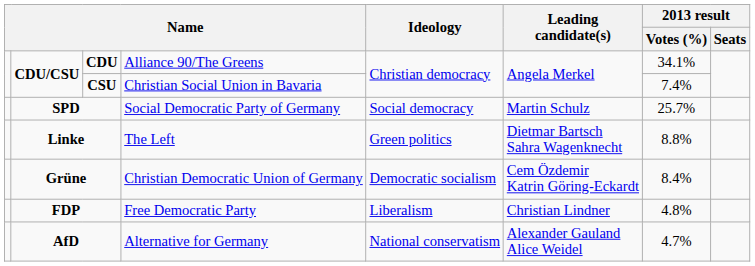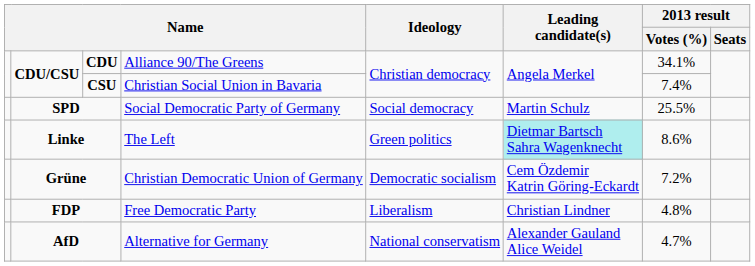(676, 108) 25.7% -> (676, 108) 25.5%
(565, 139) no background -> (565, 139) paleturquoise background
(676, 139) 8.8% -> (676, 139) 8.6%
(676, 179) 8.4% -> (676, 179) 7.2%
